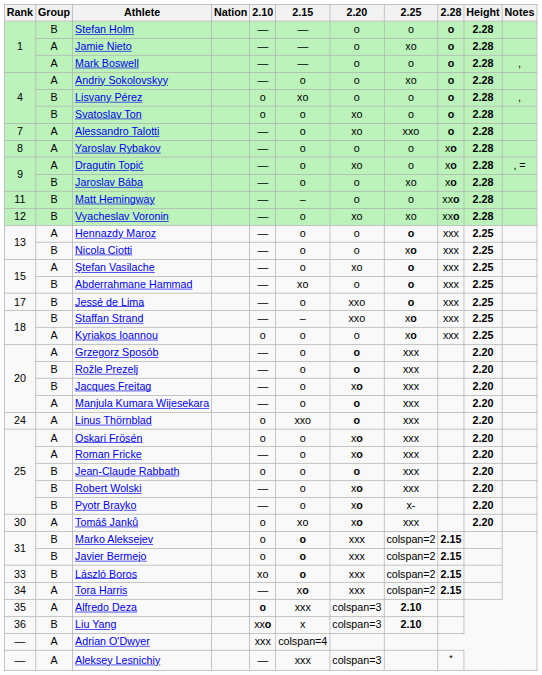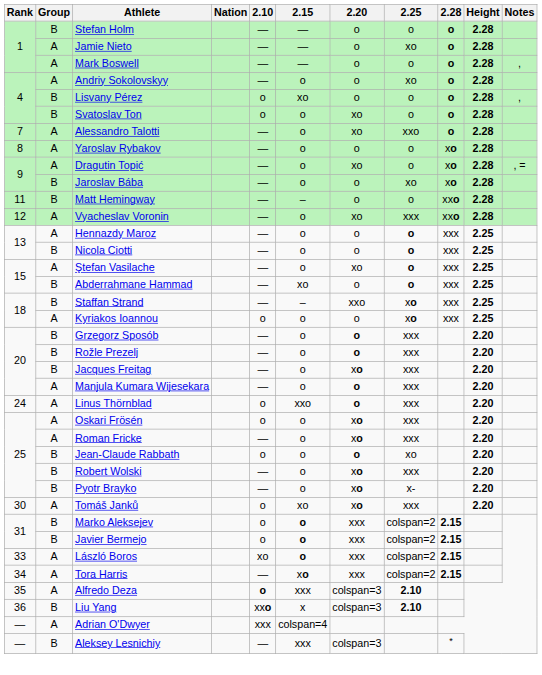(54, 217) B -> (54, 217) A
(411, 217) xo -> (411, 217) xxx
(411, 251) xo -> (411, 251) o
- row: (110, 302)
(54, 353) A -> (54, 336) B
(411, 472) xxx -> (411, 455) xo
(54, 574) B -> (54, 557) A
(54, 660) A -> (54, 643) B
